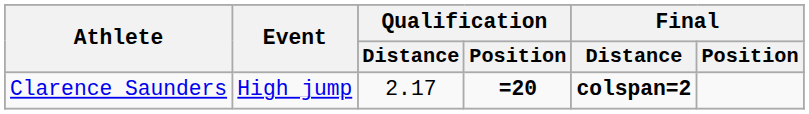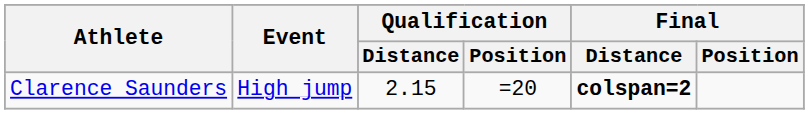(411, 90) 2.17 -> (411, 90) 2.15
(518, 90) bold -> (518, 90) normal
